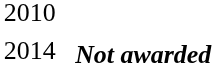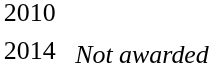(143, 54) bold -> (142, 54) normal
